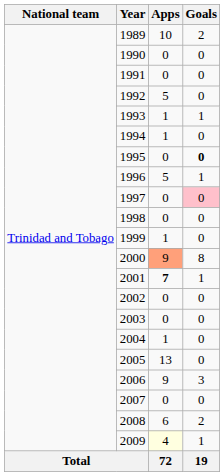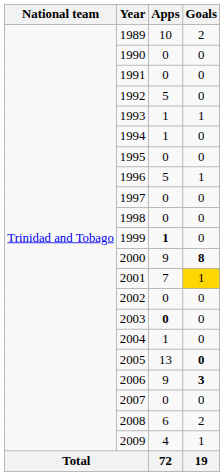(201, 156) bold -> (201, 156) normal
(201, 197) pink background -> (201, 197) no background
(165, 237) normal -> (165, 237) bold
(165, 258) lightsalmon background -> (165, 258) no background
(201, 258) normal -> (201, 258) bold
(165, 278) bold -> (165, 278) normal
(201, 278) no background -> (201, 278) gold background
(165, 319) normal -> (165, 319) bold
(201, 359) normal -> (201, 359) bold
(201, 380) normal -> (201, 380) bold
(165, 440) lightyellow background -> (165, 440) no background
